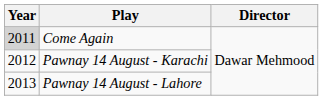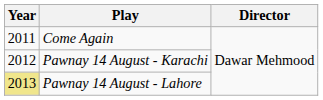(22, 38) lightgrey background -> (22, 38) no background
(22, 83) no background -> (22, 83) khaki background
